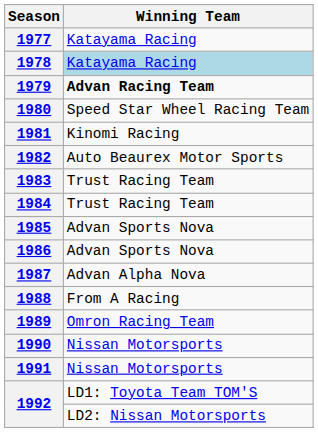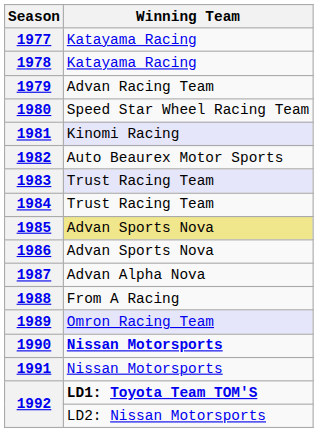(132, 63) lightblue background -> (132, 63) no background
(140, 87) bold -> (140, 87) normal
(123, 134) no background -> (123, 134) lavender background
(140, 181) no background -> (140, 181) lavender background
(140, 228) no background -> (140, 228) khaki background
(140, 322) no background -> (140, 322) lavender background
(145, 346) normal -> (145, 346) bold
(162, 393) normal -> (162, 393) bold
